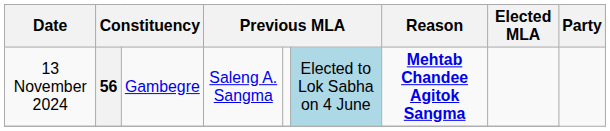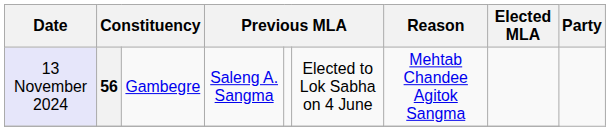(50, 86) no background -> (50, 86) lavender background
(336, 86) lightblue background -> (338, 86) no background
(435, 86) bold -> (436, 86) normal
